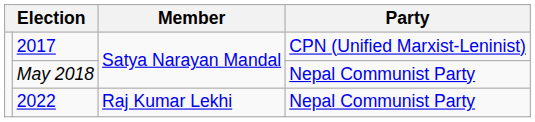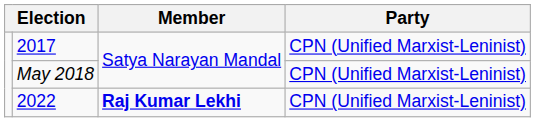(382, 74) Nepal Communist Party -> (408, 74) CPN (Unified Marxist-Leninist)
(167, 102) normal -> (172, 102) bold
(382, 102) Nepal Communist Party -> (408, 102) CPN (Unified Marxist-Leninist)
